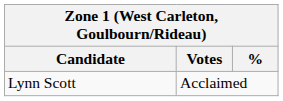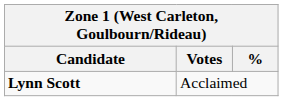(42, 83) normal -> (44, 83) bold
